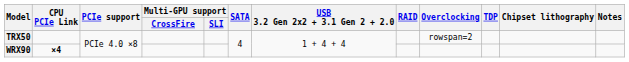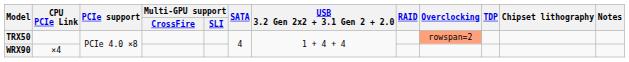(450, 37) no background -> (450, 37) lightsalmon background
(56, 50) bold -> (56, 50) normal
